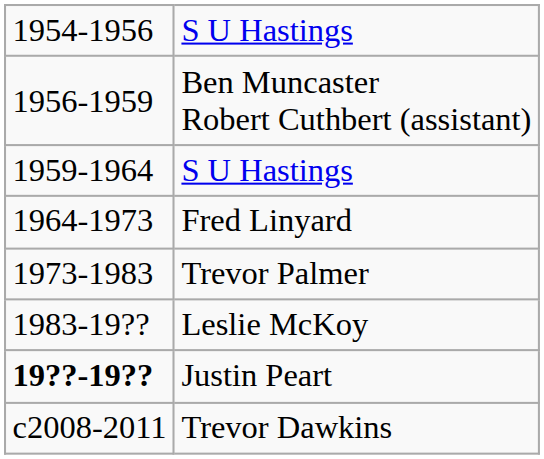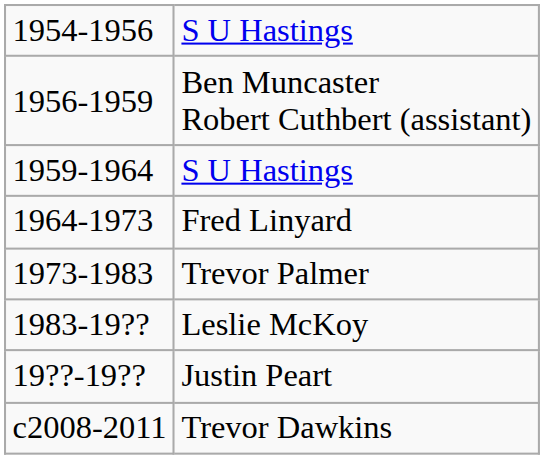(83, 375) bold -> (79, 375) normal
